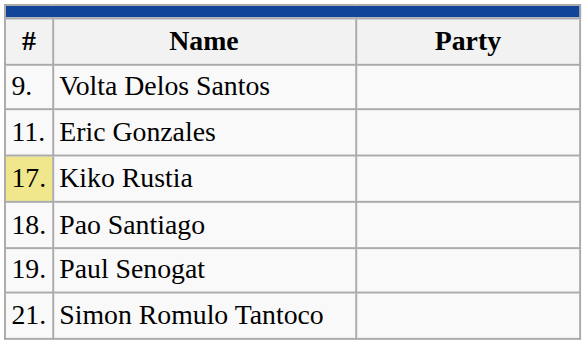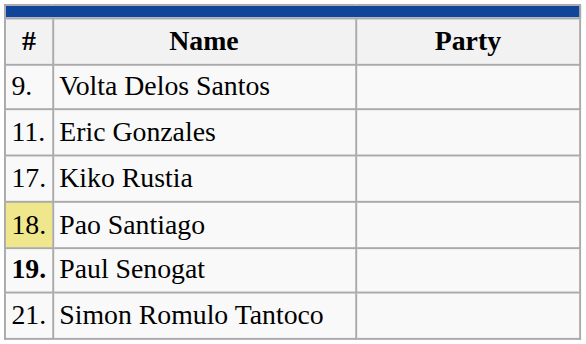(29, 178) khaki background -> (29, 178) no background
(29, 224) no background -> (29, 224) khaki background
(29, 270) normal -> (29, 270) bold
